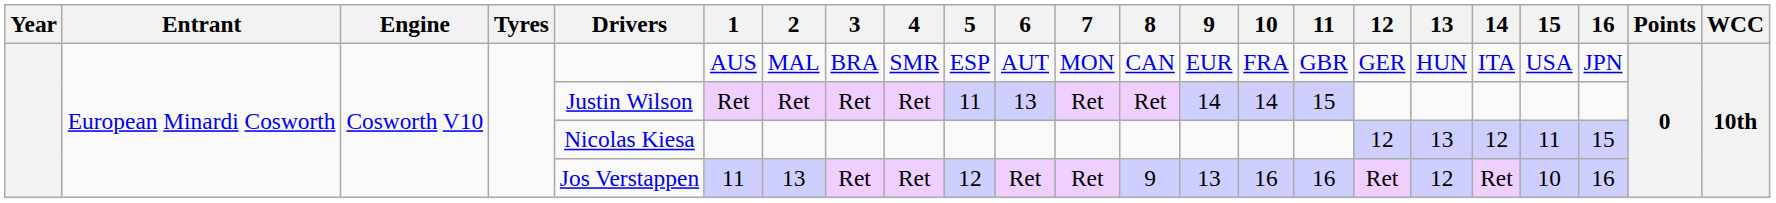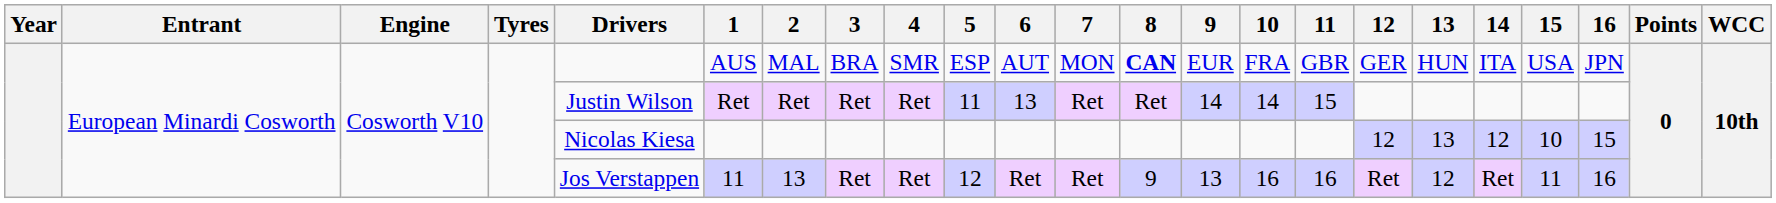(1150, 62) normal -> (1151, 62) bold
(1549, 139) 11 -> (1551, 139) 10
(1549, 178) 10 -> (1551, 178) 11
